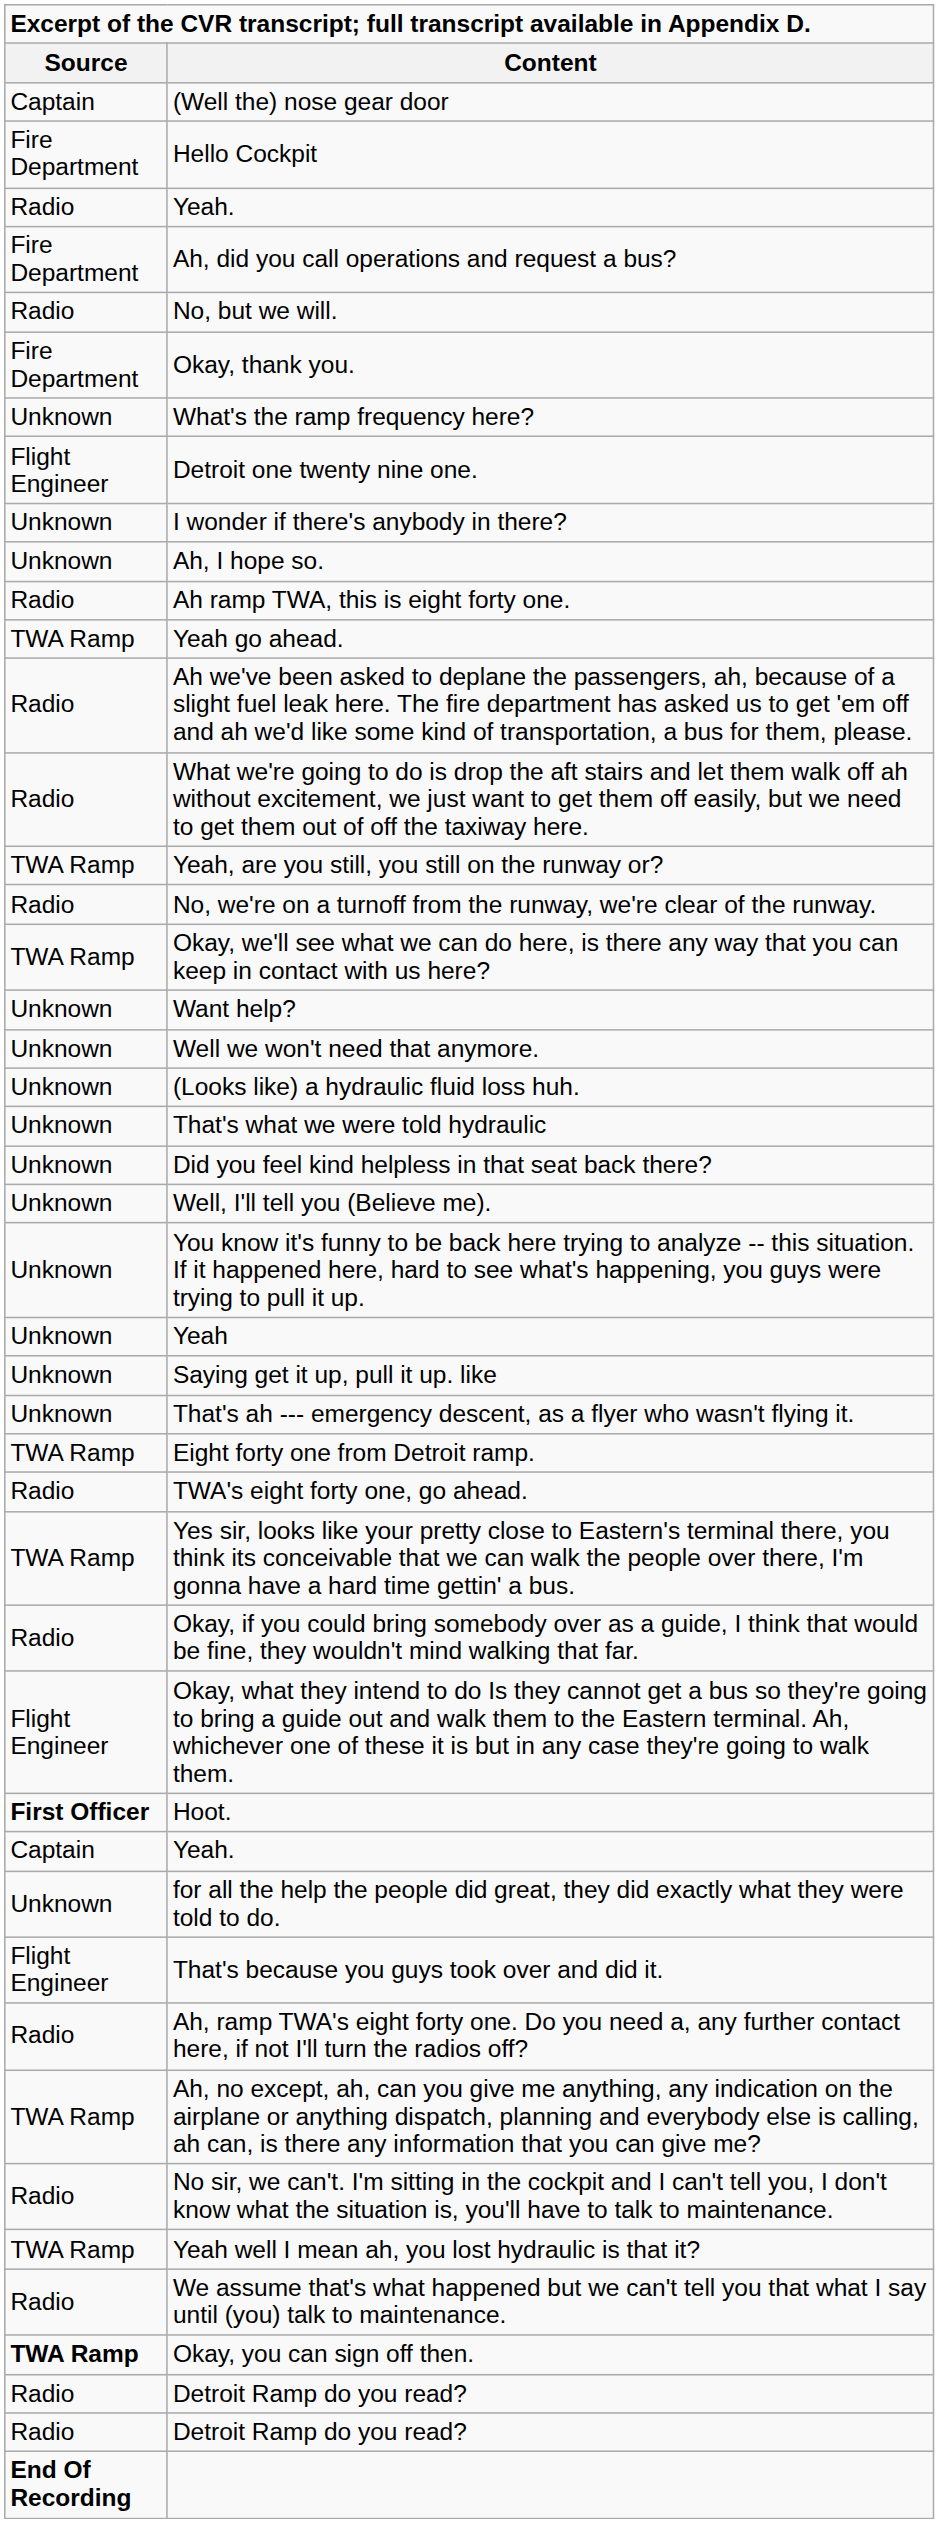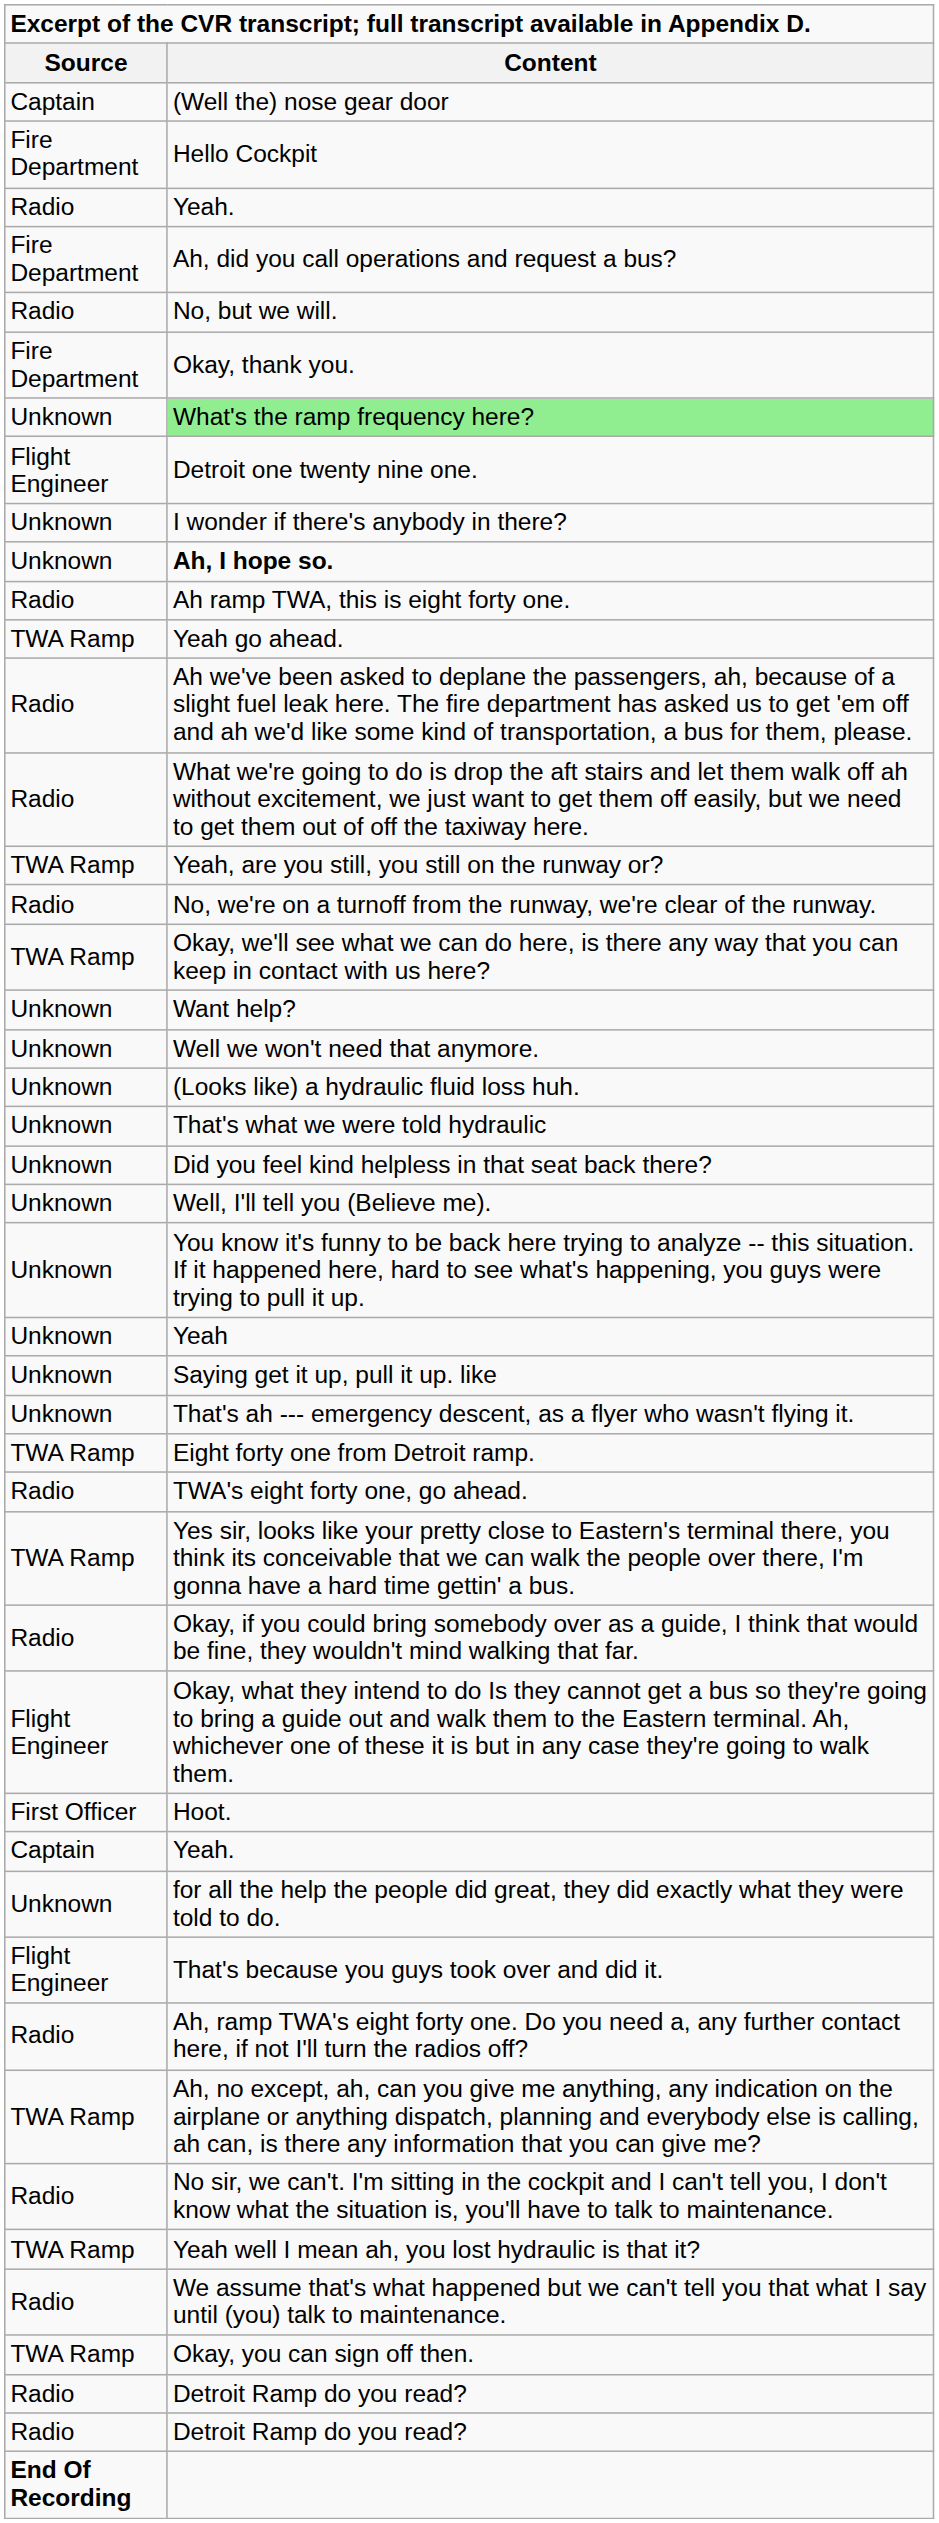(354, 417) no background -> (354, 417) lightgreen background
(248, 561) normal -> (253, 561) bold
(80, 1812) bold -> (73, 1812) normal
(75, 2354) bold -> (73, 2354) normal
